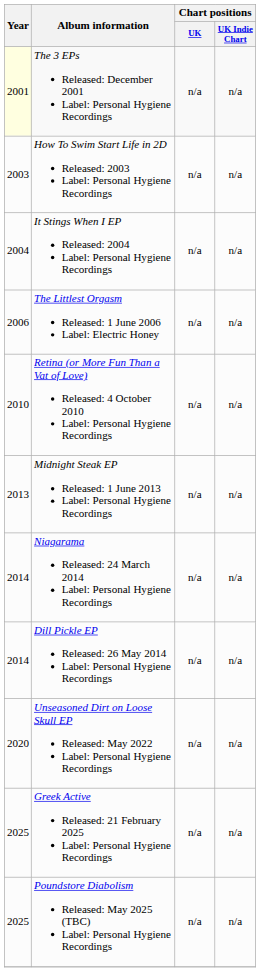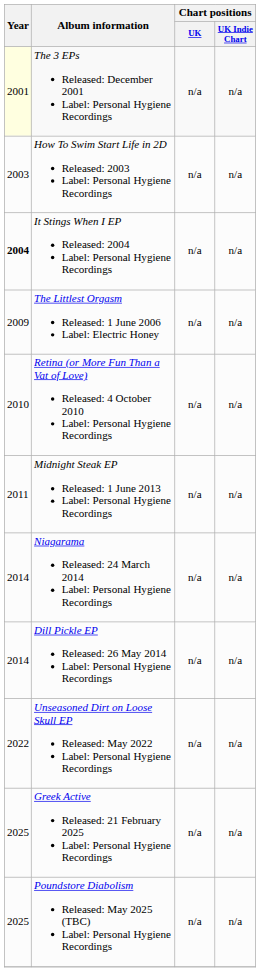(18, 251) normal -> (18, 251) bold
(18, 322) 2006 -> (18, 322) 2009
(18, 494) 2013 -> (18, 494) 2011
(18, 743) 2020 -> (18, 743) 2022
